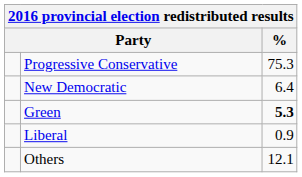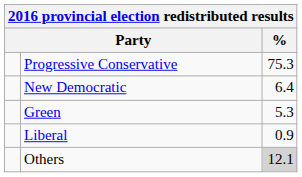(284, 111) bold -> (284, 111) normal
(281, 159) no background -> (281, 159) lightgrey background
